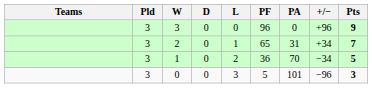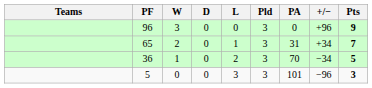columns swapped: (148, 12) <-> (265, 12)
